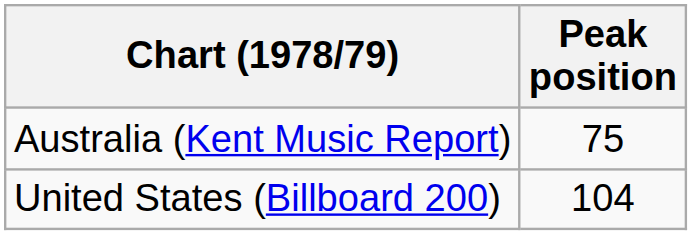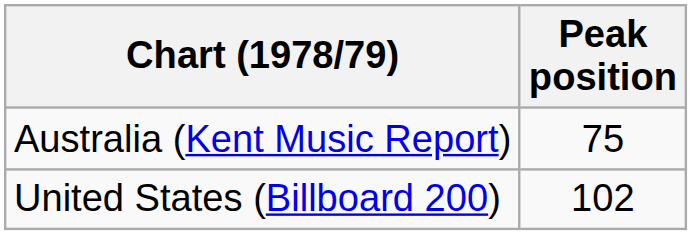(603, 198) 104 -> (603, 198) 102
